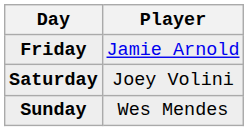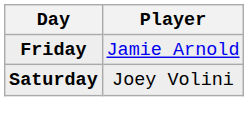- row: (53, 110)
